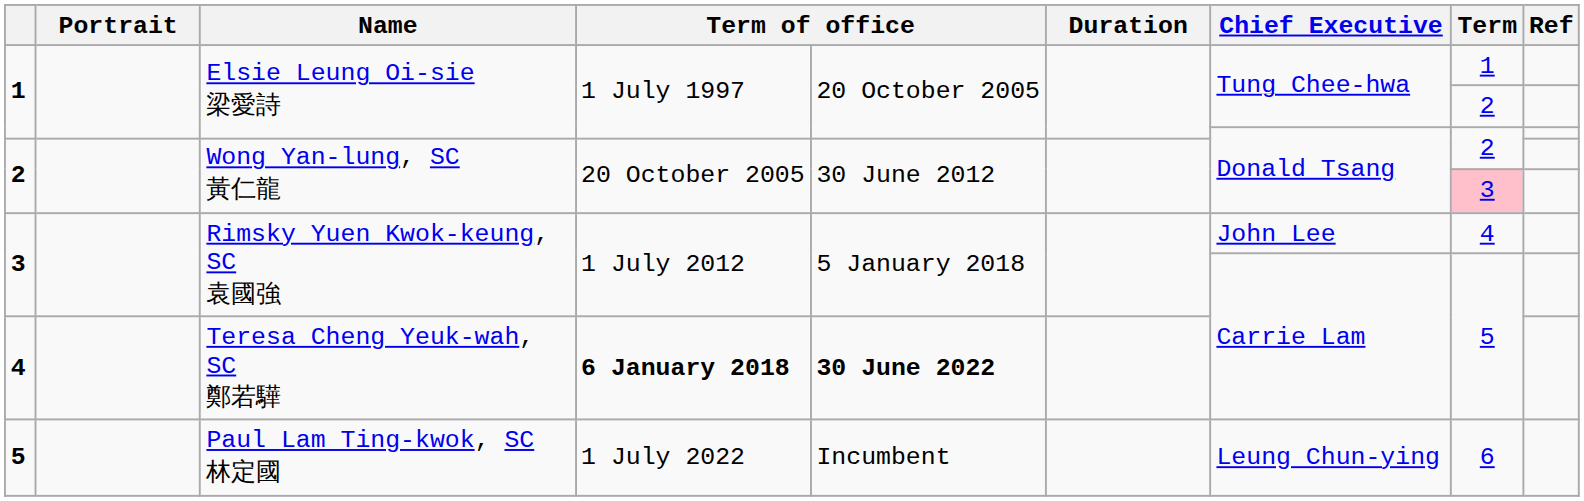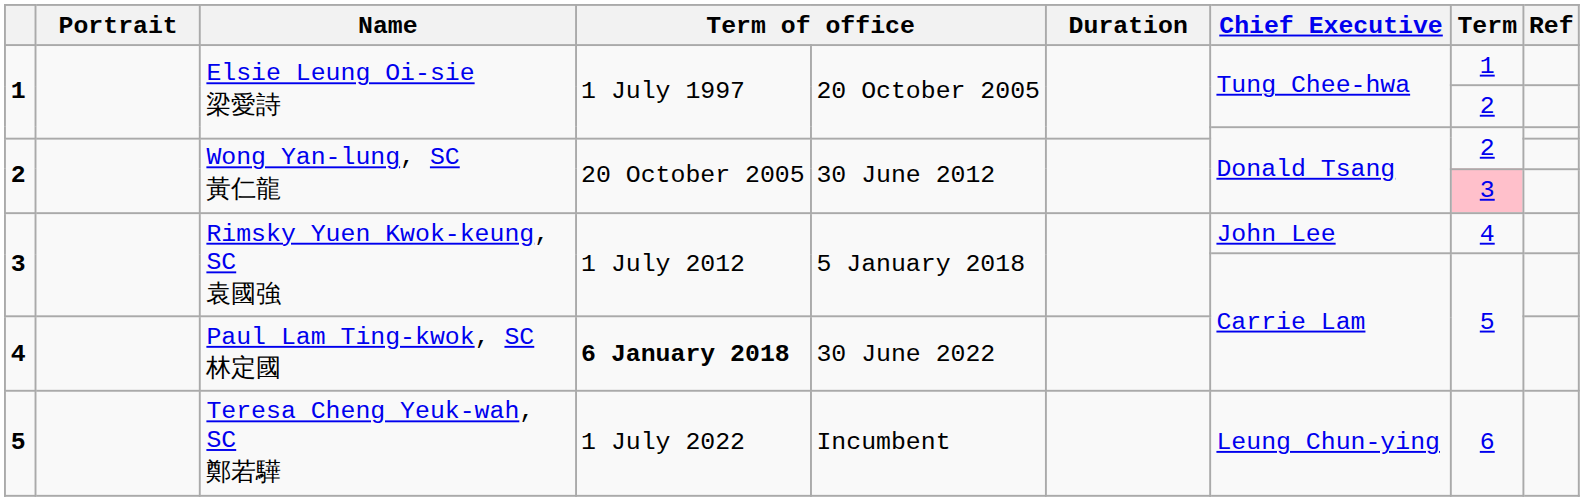(370, 367) Teresa Cheng Yeuk-wah, SC 鄭若驊 -> (370, 353) Paul Lam Ting-kwok, SC 林定國
(906, 368) bold -> (906, 354) normal
(370, 456) Paul Lam Ting-kwok, SC 林定國 -> (370, 442) Teresa Cheng Yeuk-wah, SC 鄭若驊
